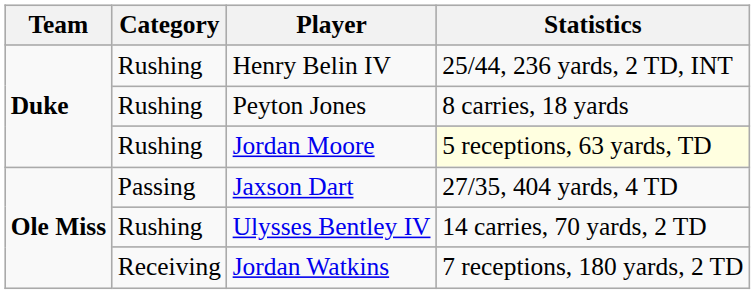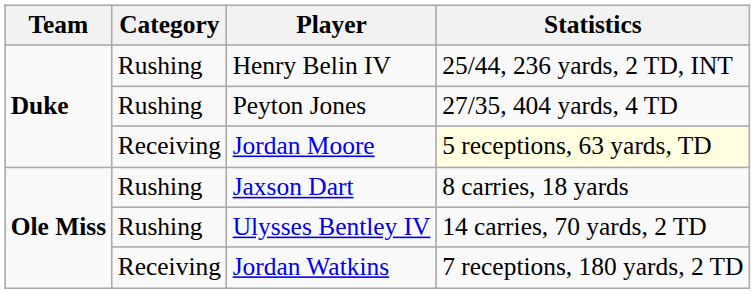(535, 105) 8 carries, 18 yards -> (560, 105) 27/35, 404 yards, 4 TD
(160, 146) Rushing -> (169, 146) Receiving
(157, 186) Passing -> (160, 186) Rushing
(560, 186) 27/35, 404 yards, 4 TD -> (535, 186) 8 carries, 18 yards
